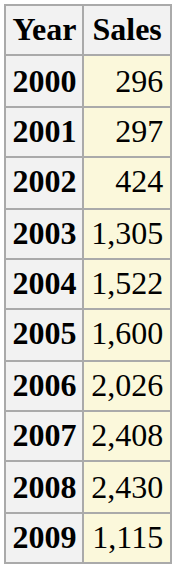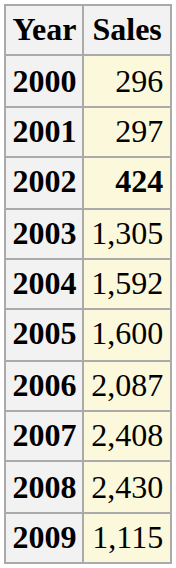(139, 182) normal -> (139, 182) bold
(127, 283) 1,522 -> (127, 283) 1,592
(127, 385) 2,026 -> (127, 385) 2,087
